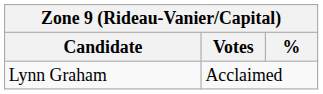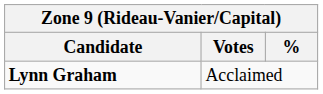(58, 74) normal -> (63, 74) bold
